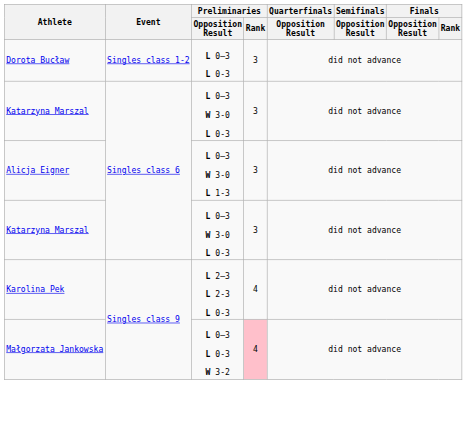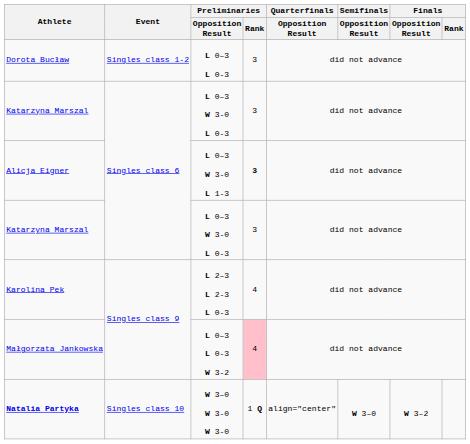(256, 170) normal -> (255, 170) bold
+ row: (43, 409)
